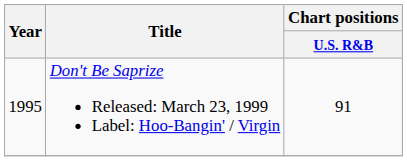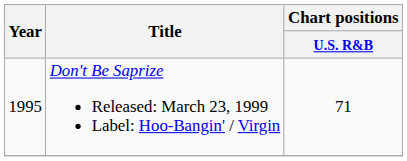(343, 106) 91 -> (343, 106) 71
